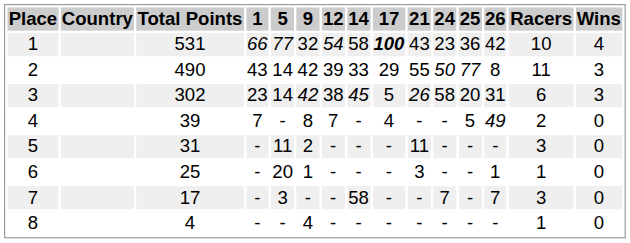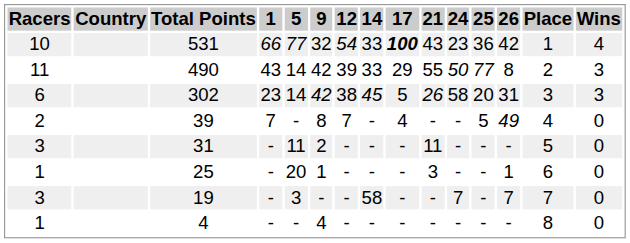columns swapped: (33, 18) <-> (541, 18)
(358, 44) 58 -> (372, 44) 33
(190, 197) 17 -> (203, 197) 19
